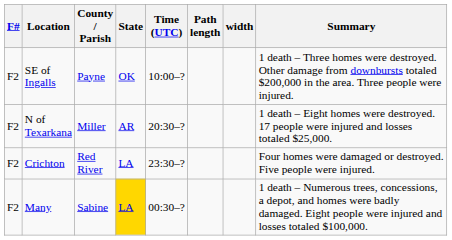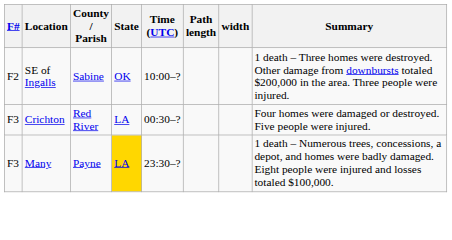(91, 76) Payne -> (88, 76) Sabine
- row: (48, 126)
(13, 163) F2 -> (13, 119) F3
(167, 163) 23:30–? -> (162, 119) 00:30–?
(13, 206) F2 -> (13, 163) F3
(93, 206) Sabine -> (87, 163) Payne
(167, 206) 00:30–? -> (162, 163) 23:30–?
